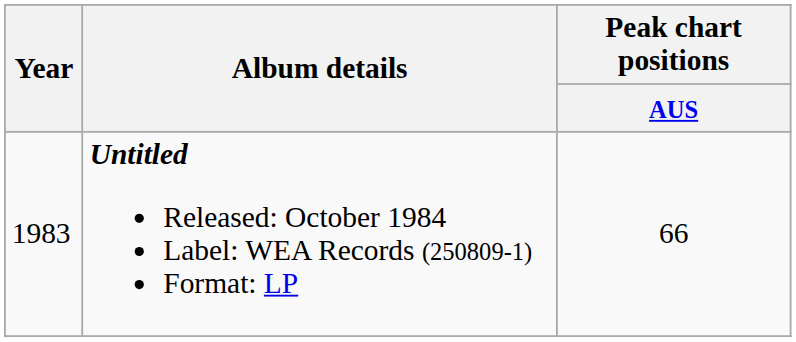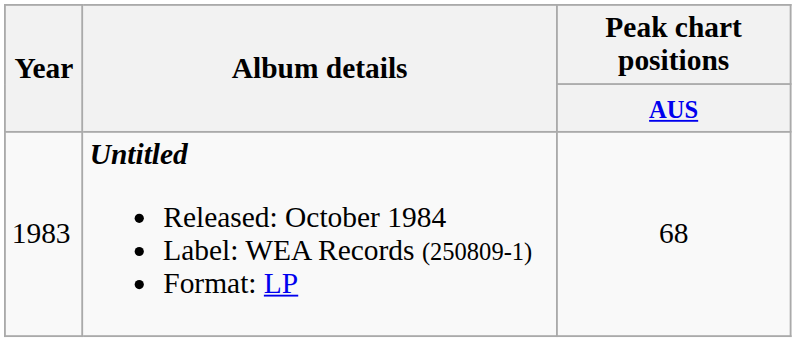(674, 233) 66 -> (674, 233) 68
